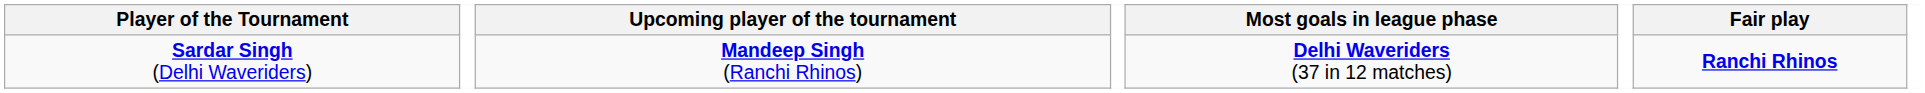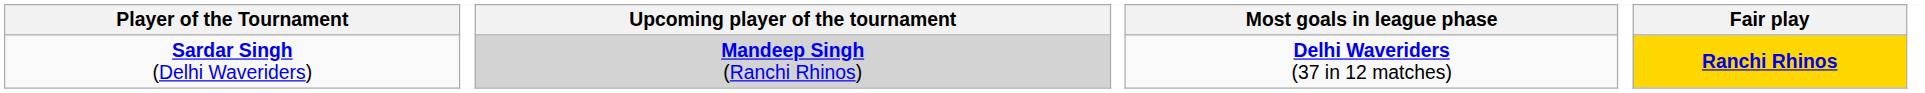(793, 61) no background -> (793, 61) lightgrey background
(1770, 61) no background -> (1770, 61) gold background
